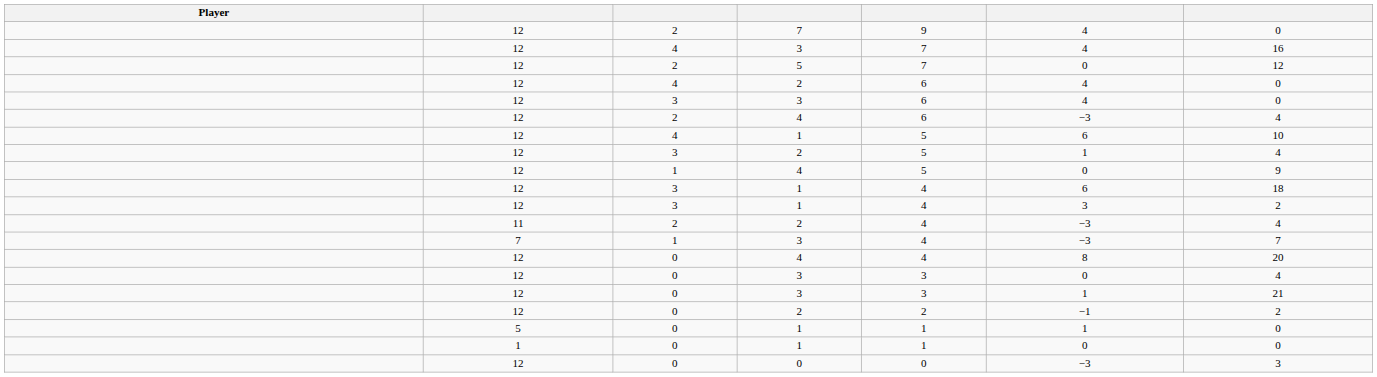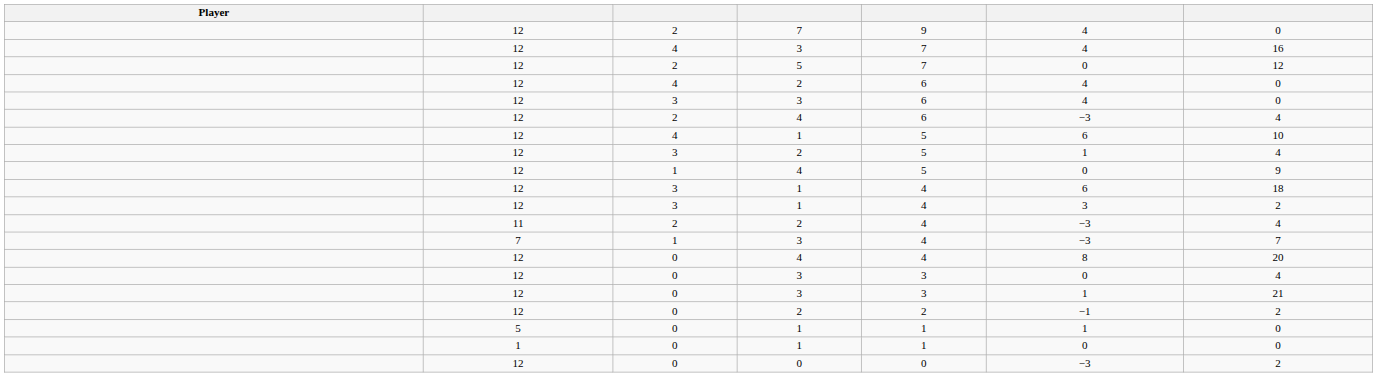(1278, 363) 3 -> (1278, 363) 2
